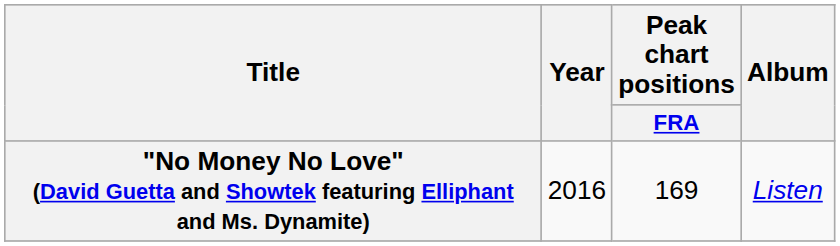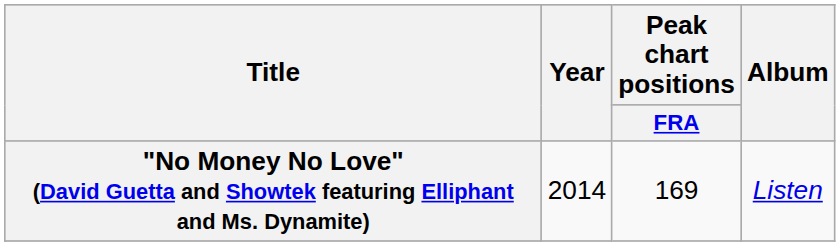(577, 190) 2016 -> (577, 190) 2014
